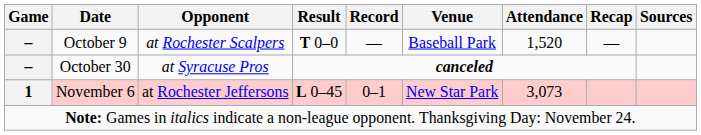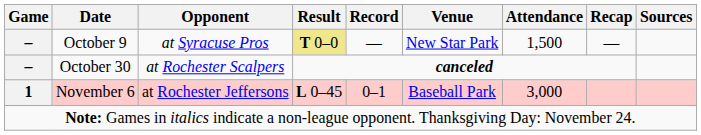(215, 42) at Rochester Scalpers -> (215, 42) at Syracuse Pros
(319, 42) no background -> (319, 42) khaki background
(452, 42) Baseball Park -> (452, 42) New Star Park
(544, 42) 1,520 -> (544, 42) 1,500
(215, 67) at Syracuse Pros -> (215, 67) at Rochester Scalpers
(452, 92) New Star Park -> (452, 92) Baseball Park
(544, 92) 3,073 -> (544, 92) 3,000
